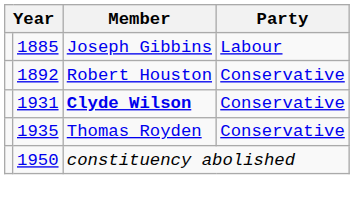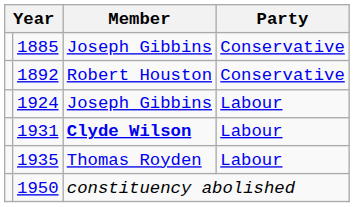(251, 47) Labour -> (283, 47) Conservative
+ row: (38, 103)
(283, 103) Conservative -> (251, 131) Labour
(283, 131) Conservative -> (251, 160) Labour
